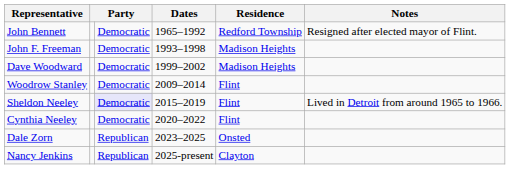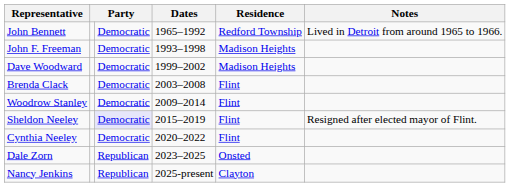(392, 31) Resigned after elected mayor of Flint. -> (405, 31) Lived in Detroit from around 1965 to 1966.
+ row: (38, 84)
(405, 102) Lived in Detroit from around 1965 to 1966. -> (392, 119) Resigned after elected mayor of Flint.
